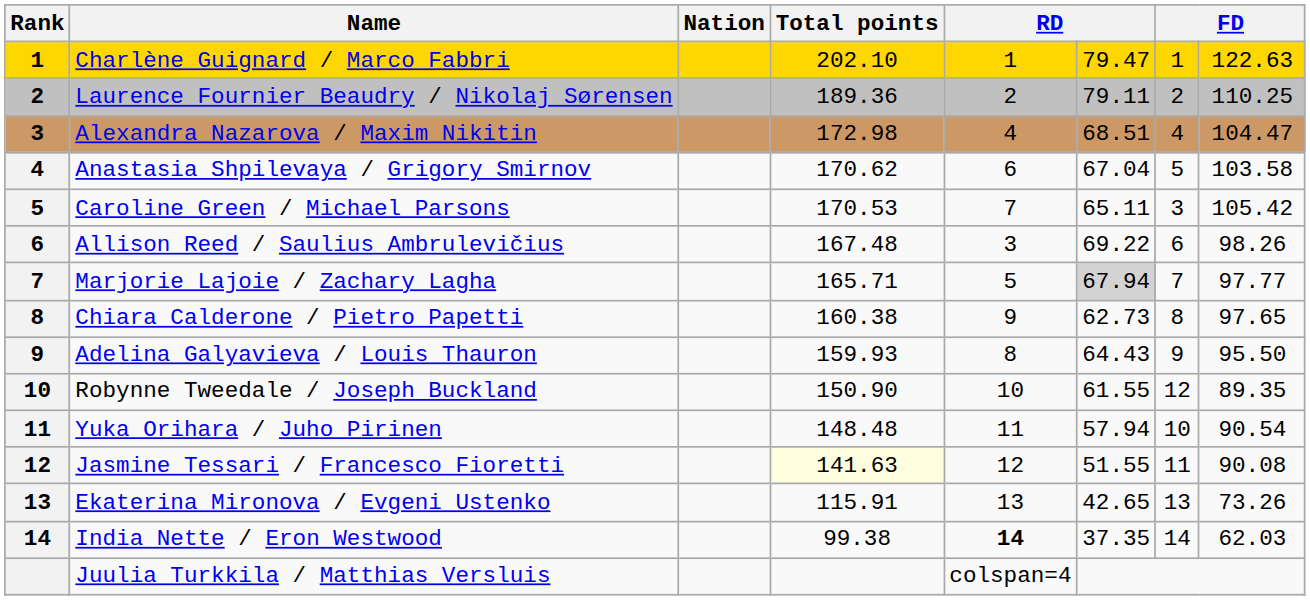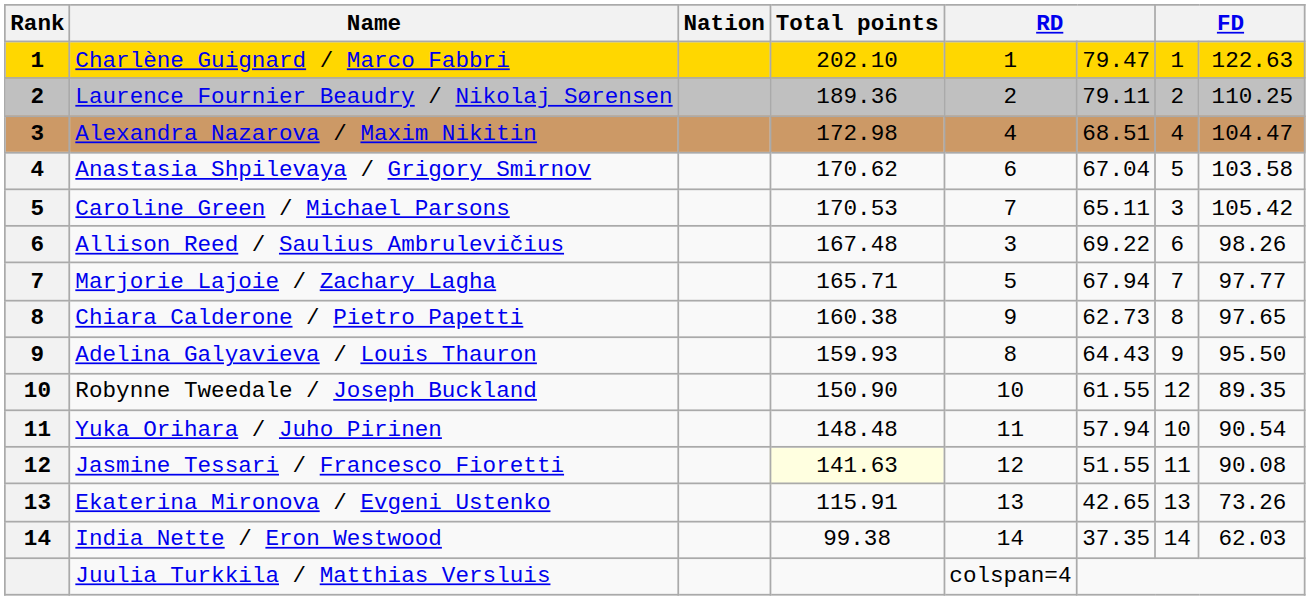(1116, 281) lightgrey background -> (1116, 281) no background
(1010, 539) bold -> (1010, 539) normal
